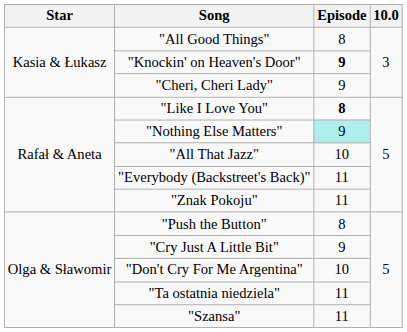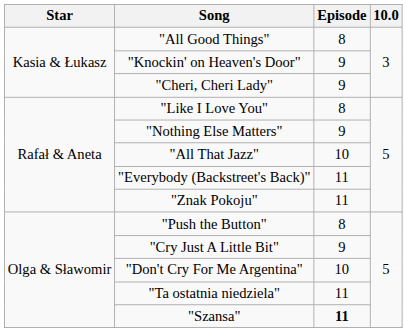(342, 62) bold -> (342, 62) normal
(342, 108) bold -> (342, 108) normal
(342, 131) paleturquoise background -> (342, 131) no background
(342, 316) normal -> (342, 316) bold
